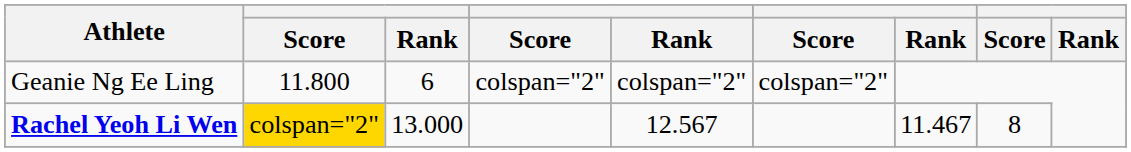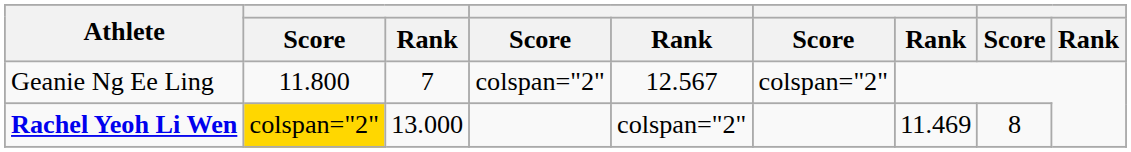(427, 82) 6 -> (427, 82) 7
(682, 82) colspan="2" -> (682, 82) 12.567
(682, 125) 12.567 -> (682, 125) colspan="2"
(936, 125) 11.467 -> (936, 125) 11.469
